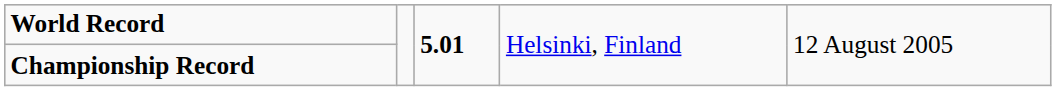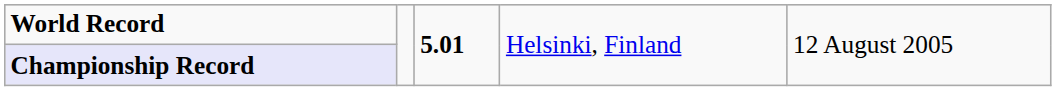(132, 64) no background -> (132, 64) lavender background
